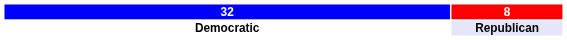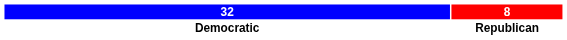(507, 28) lavender background -> (507, 28) no background
